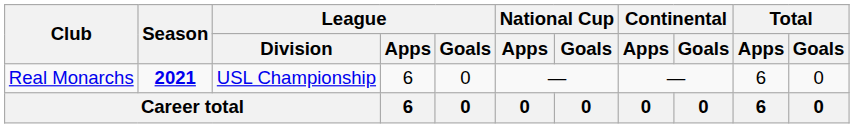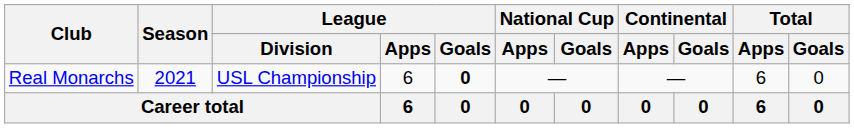(175, 78) bold -> (175, 78) normal
(465, 78) normal -> (465, 78) bold
